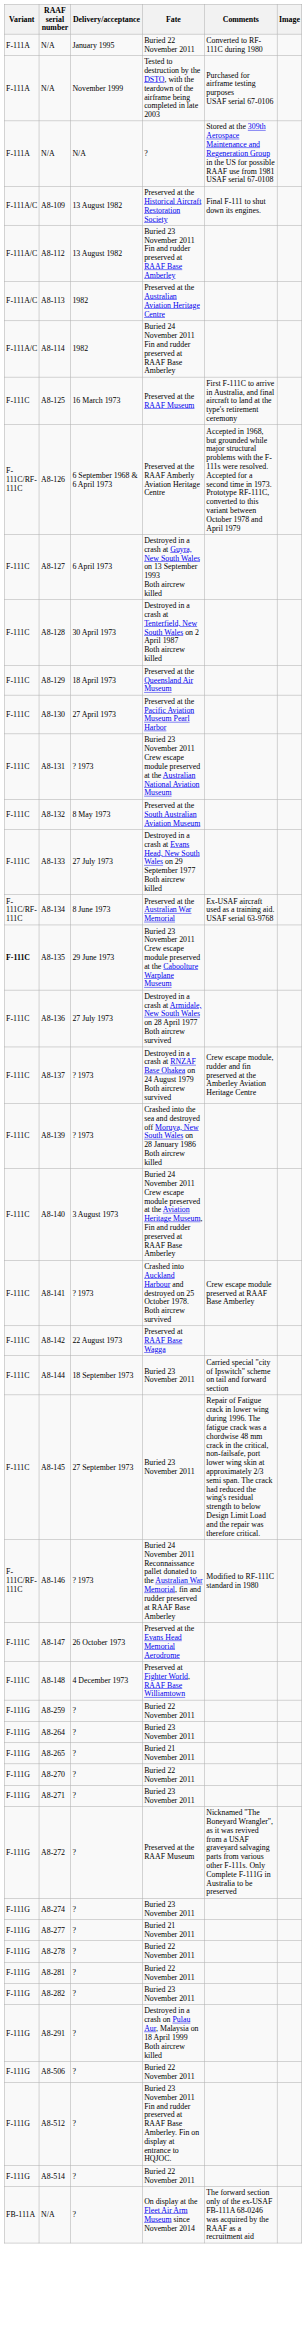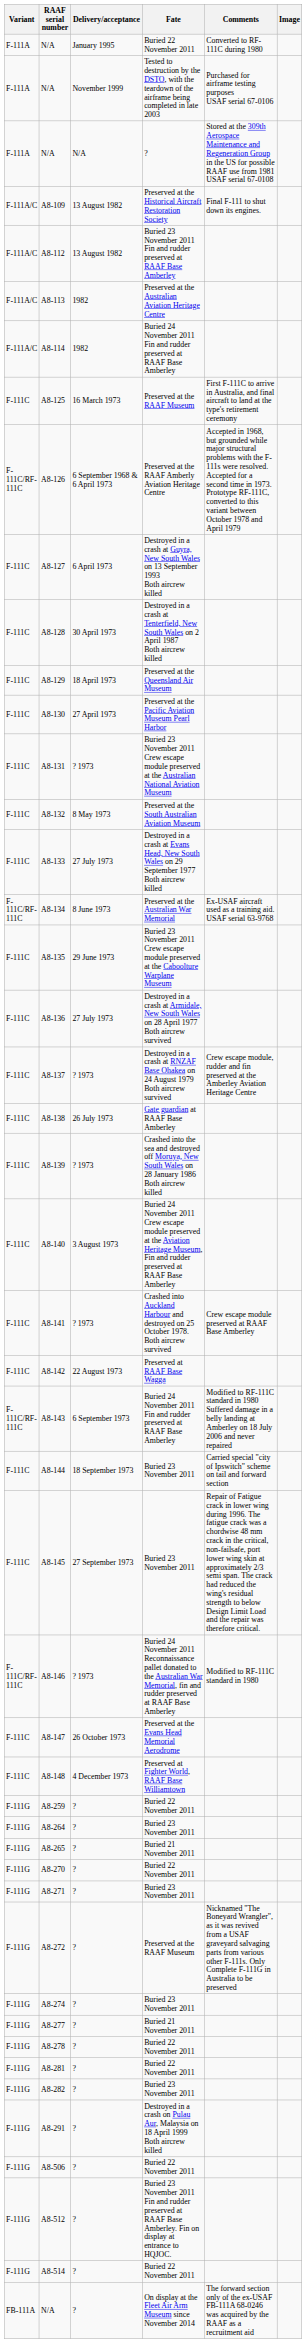(18, 957) bold -> (18, 957) normal
+ row: (53, 1118)
+ row: (53, 1418)
